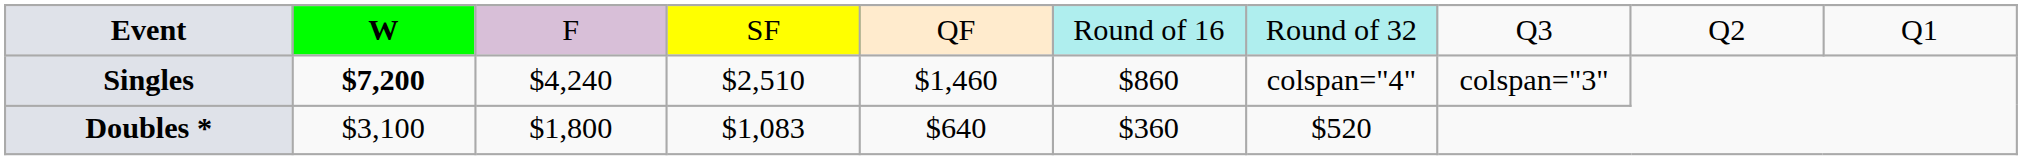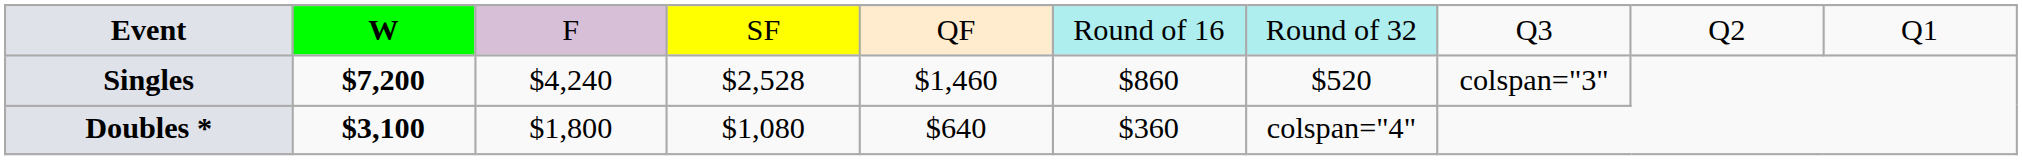(763, 79) $2,510 -> (763, 79) $2,528
(1341, 79) colspan="4" -> (1341, 79) $520
(383, 129) normal -> (383, 129) bold
(763, 129) $1,083 -> (763, 129) $1,080
(1341, 129) $520 -> (1341, 129) colspan="4"
